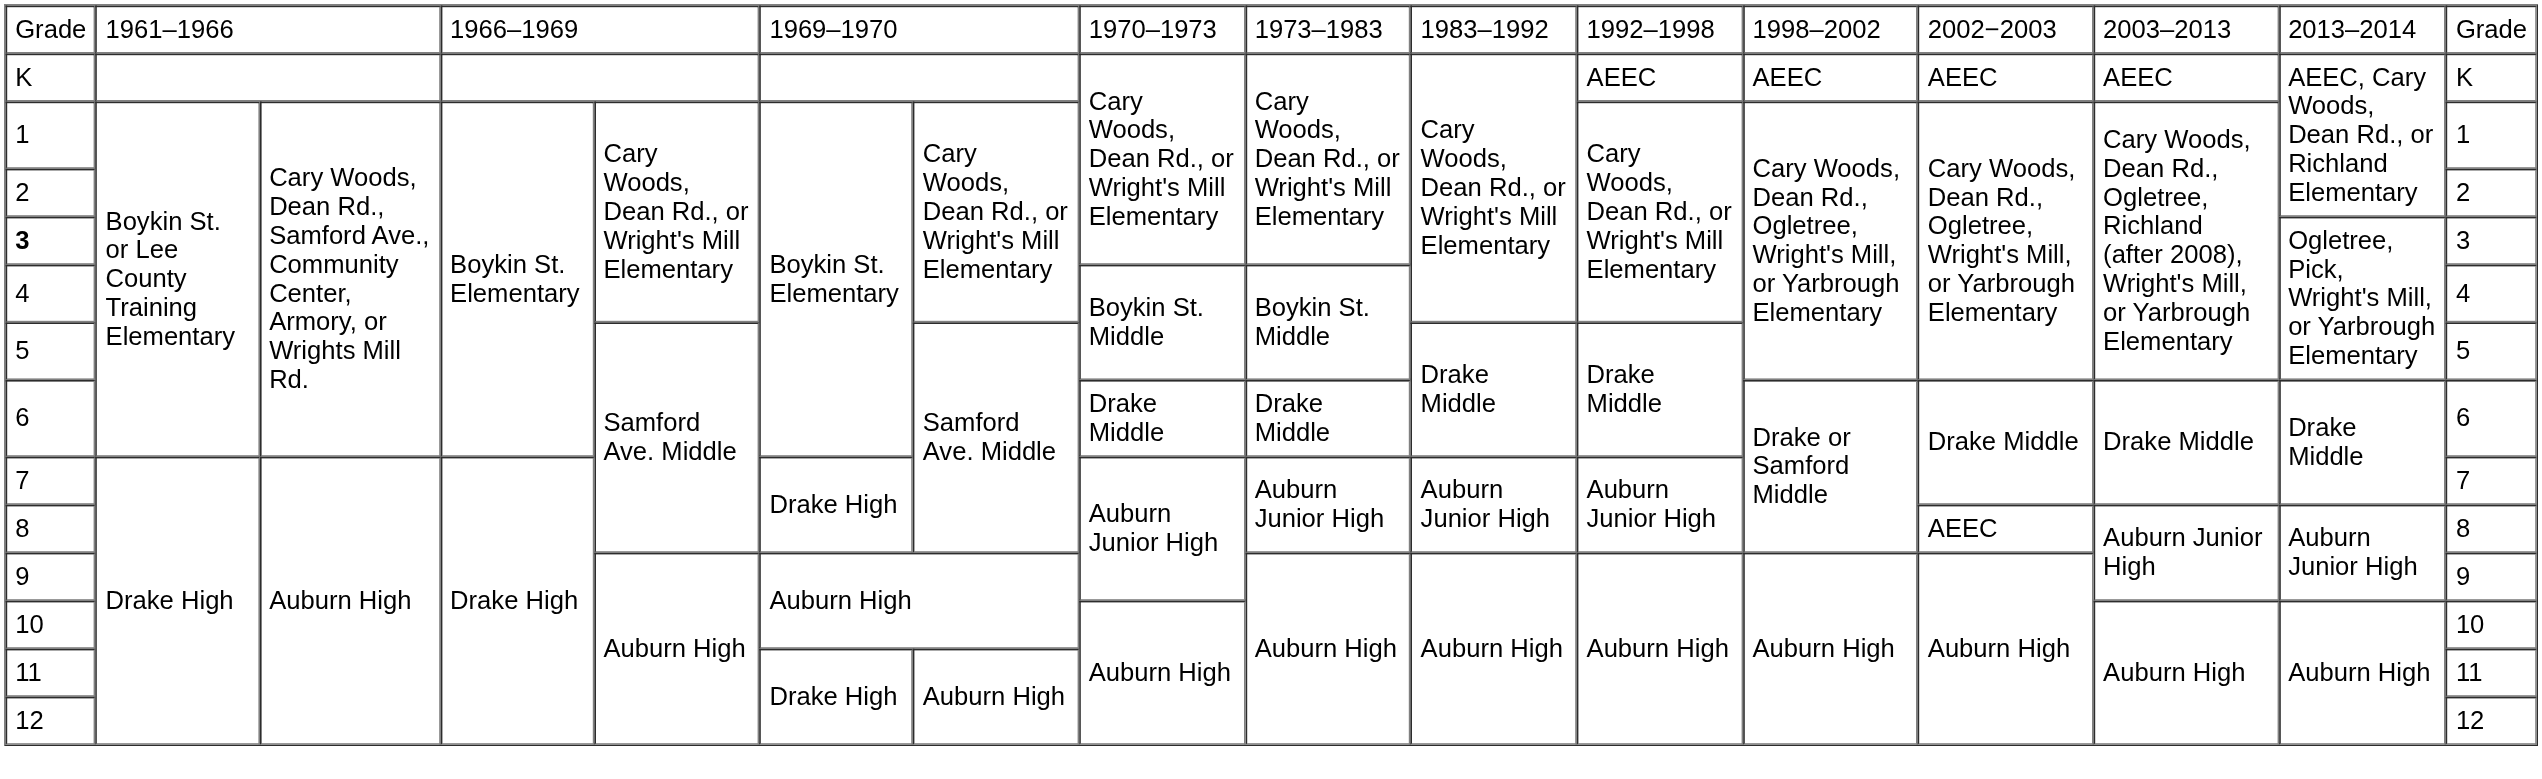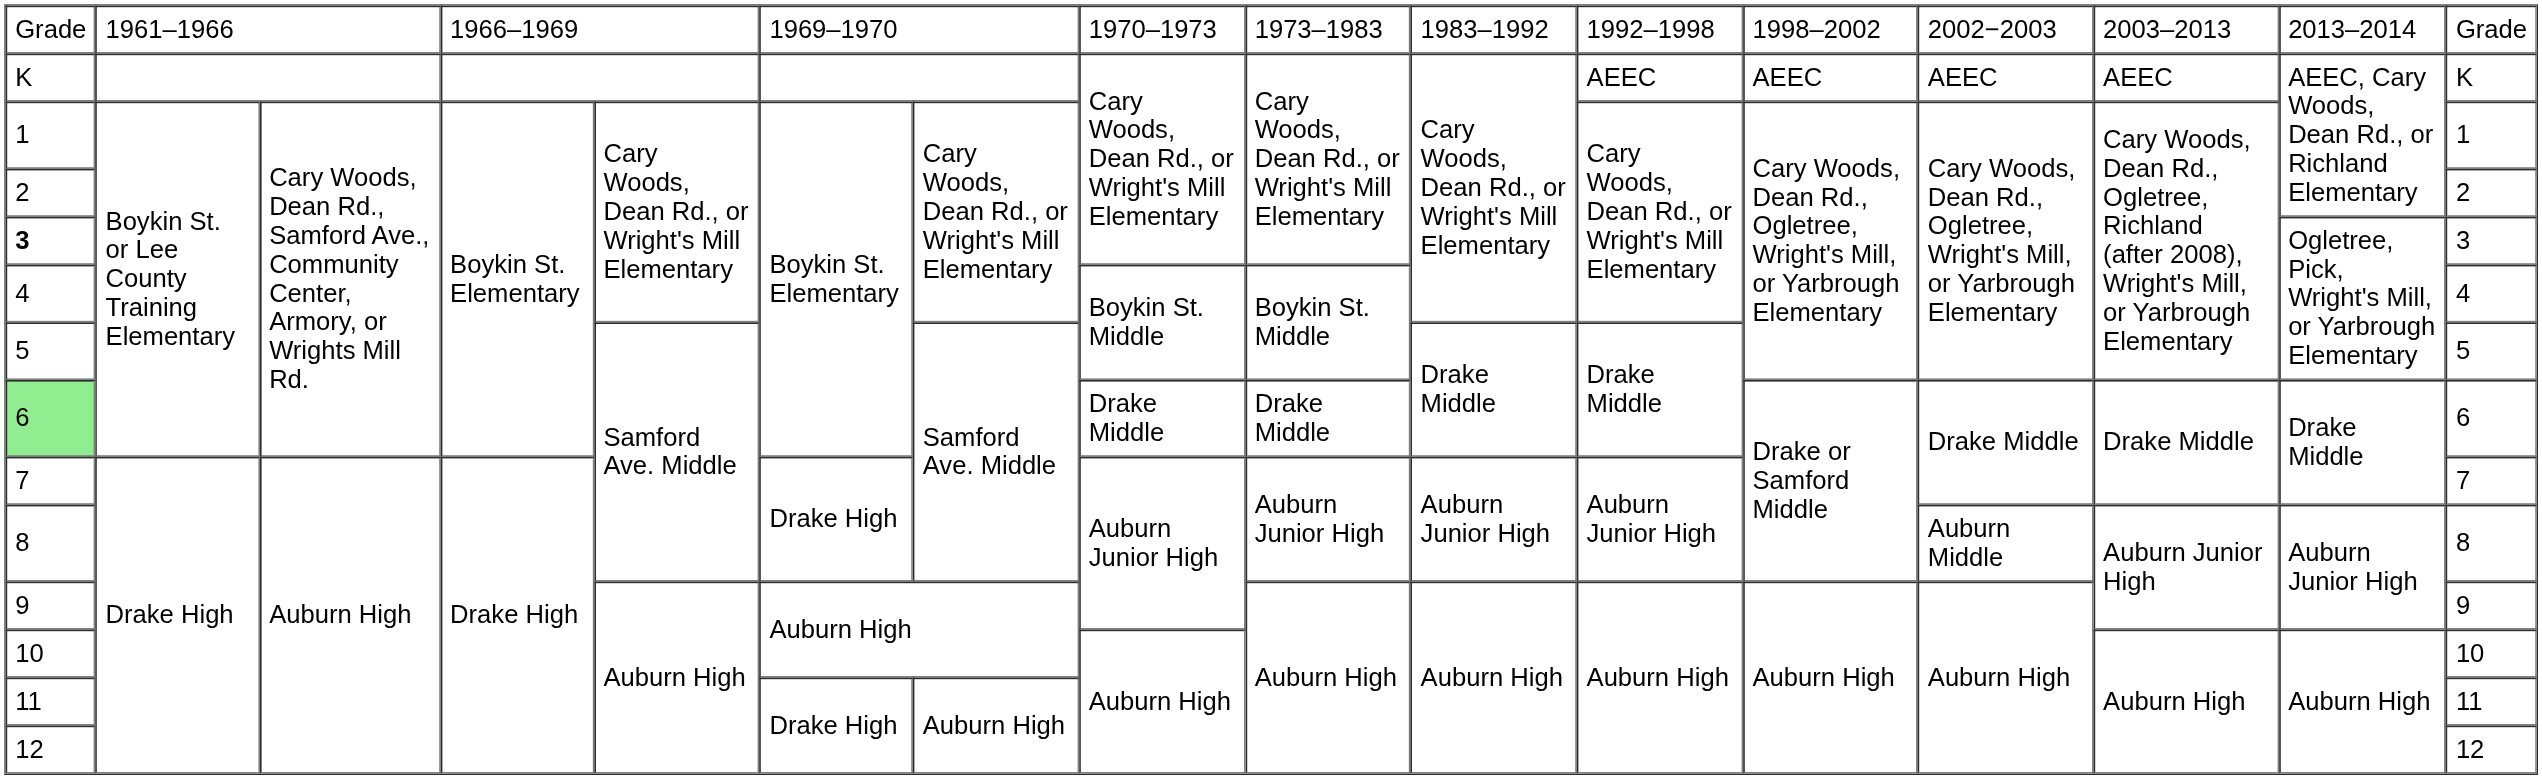(22, 418) no background -> (22, 418) lightgreen background
(1963, 528) AEEC -> (1969, 542) Auburn Middle
